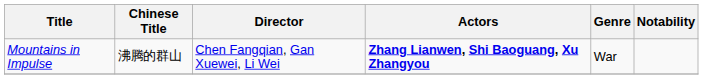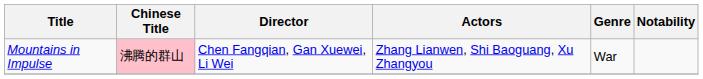(150, 56) no background -> (152, 56) pink background
(473, 56) bold -> (475, 56) normal
